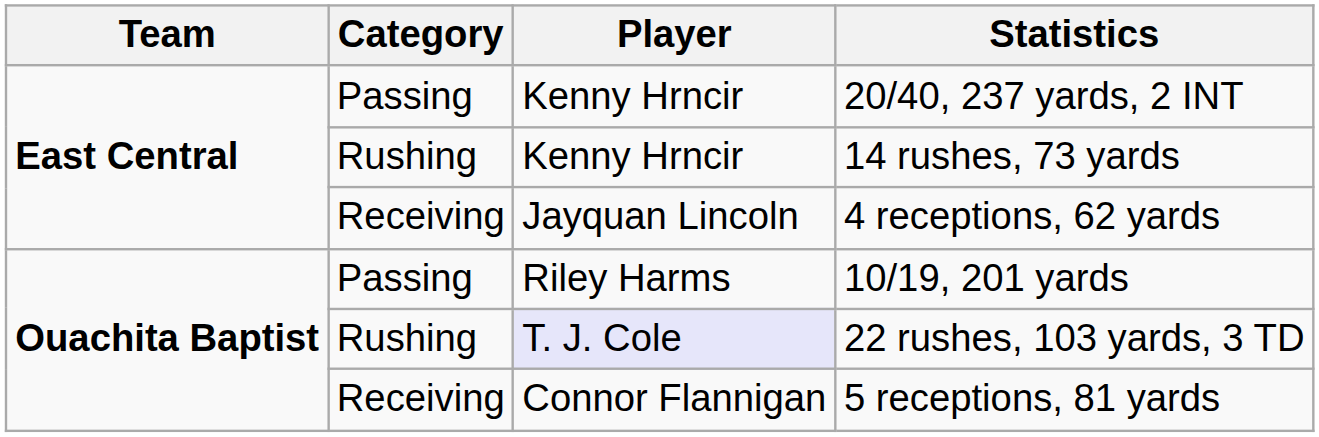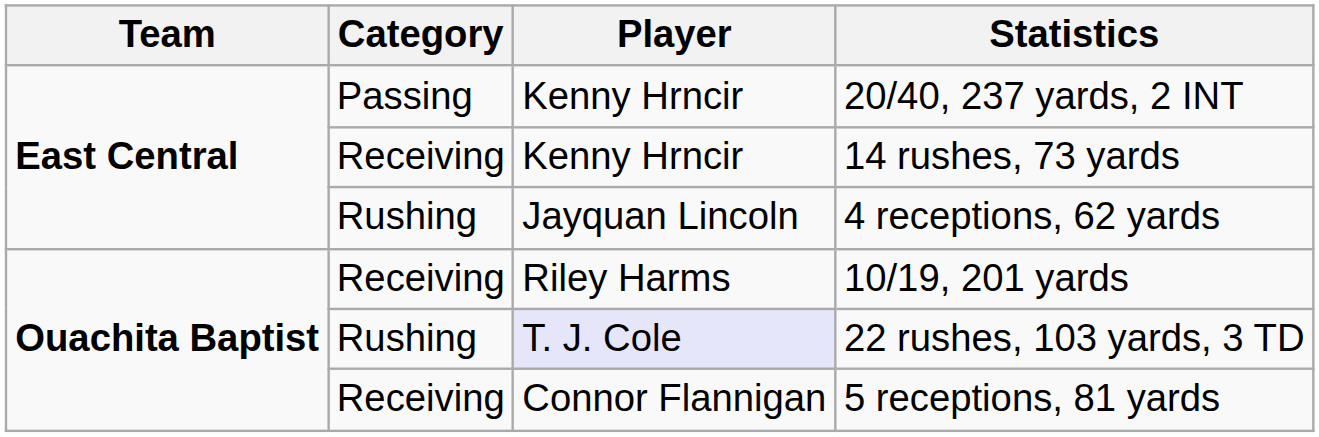(407, 156) Rushing -> (421, 156) Receiving
(421, 217) Receiving -> (407, 217) Rushing
(405, 277) Passing -> (421, 277) Receiving
